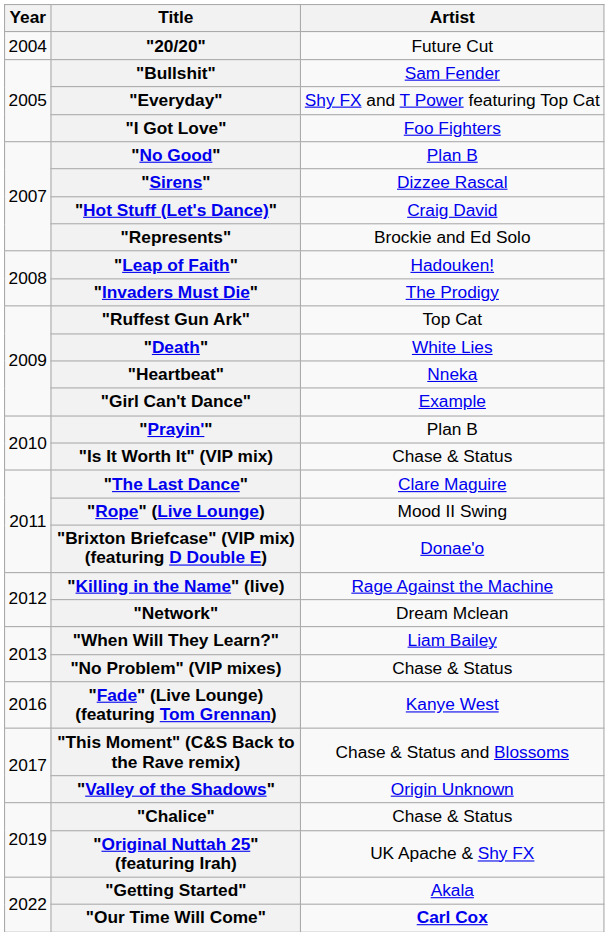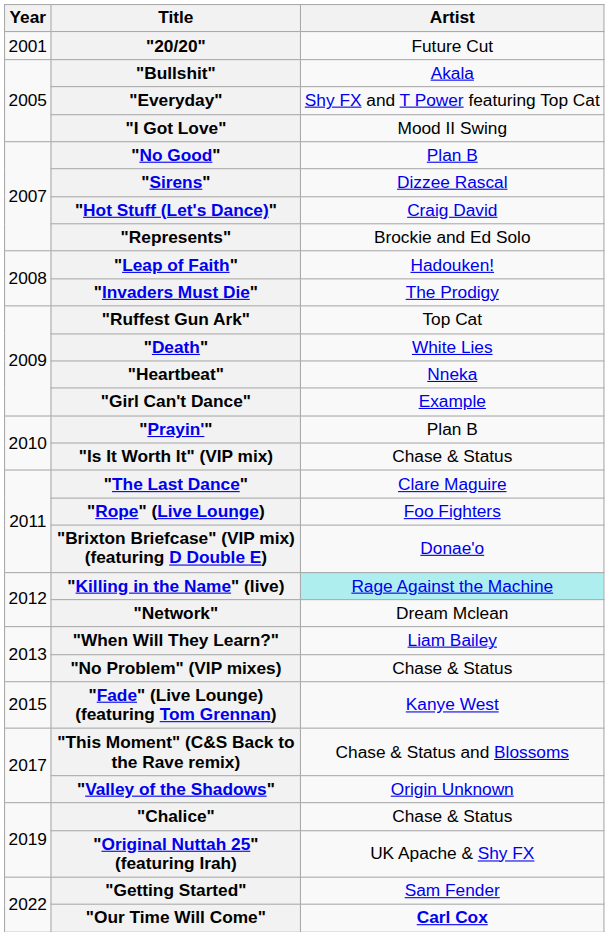(28, 45) 2004 -> (28, 45) 2001
(452, 73) Sam Fender -> (452, 73) Akala
(452, 127) Foo Fighters -> (452, 127) Mood II Swing
(452, 511) Mood II Swing -> (452, 511) Foo Fighters
(452, 585) no background -> (452, 585) paleturquoise background
(28, 705) 2016 -> (28, 705) 2015
(452, 890) Akala -> (452, 890) Sam Fender
